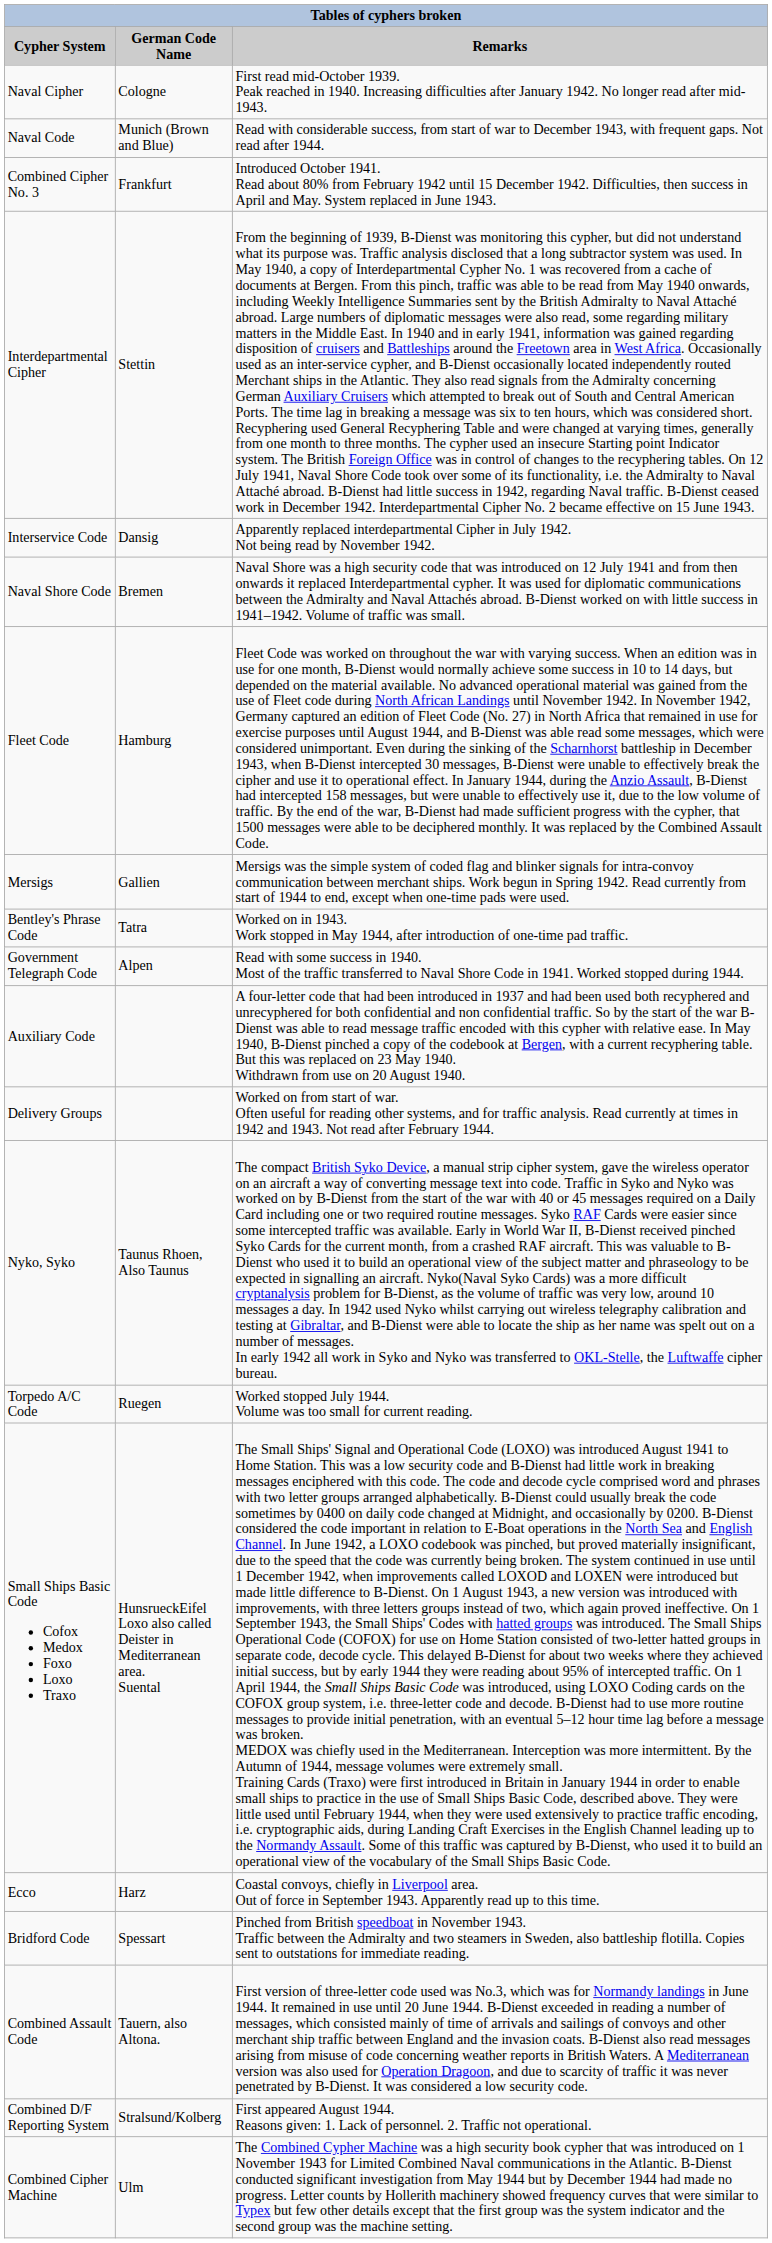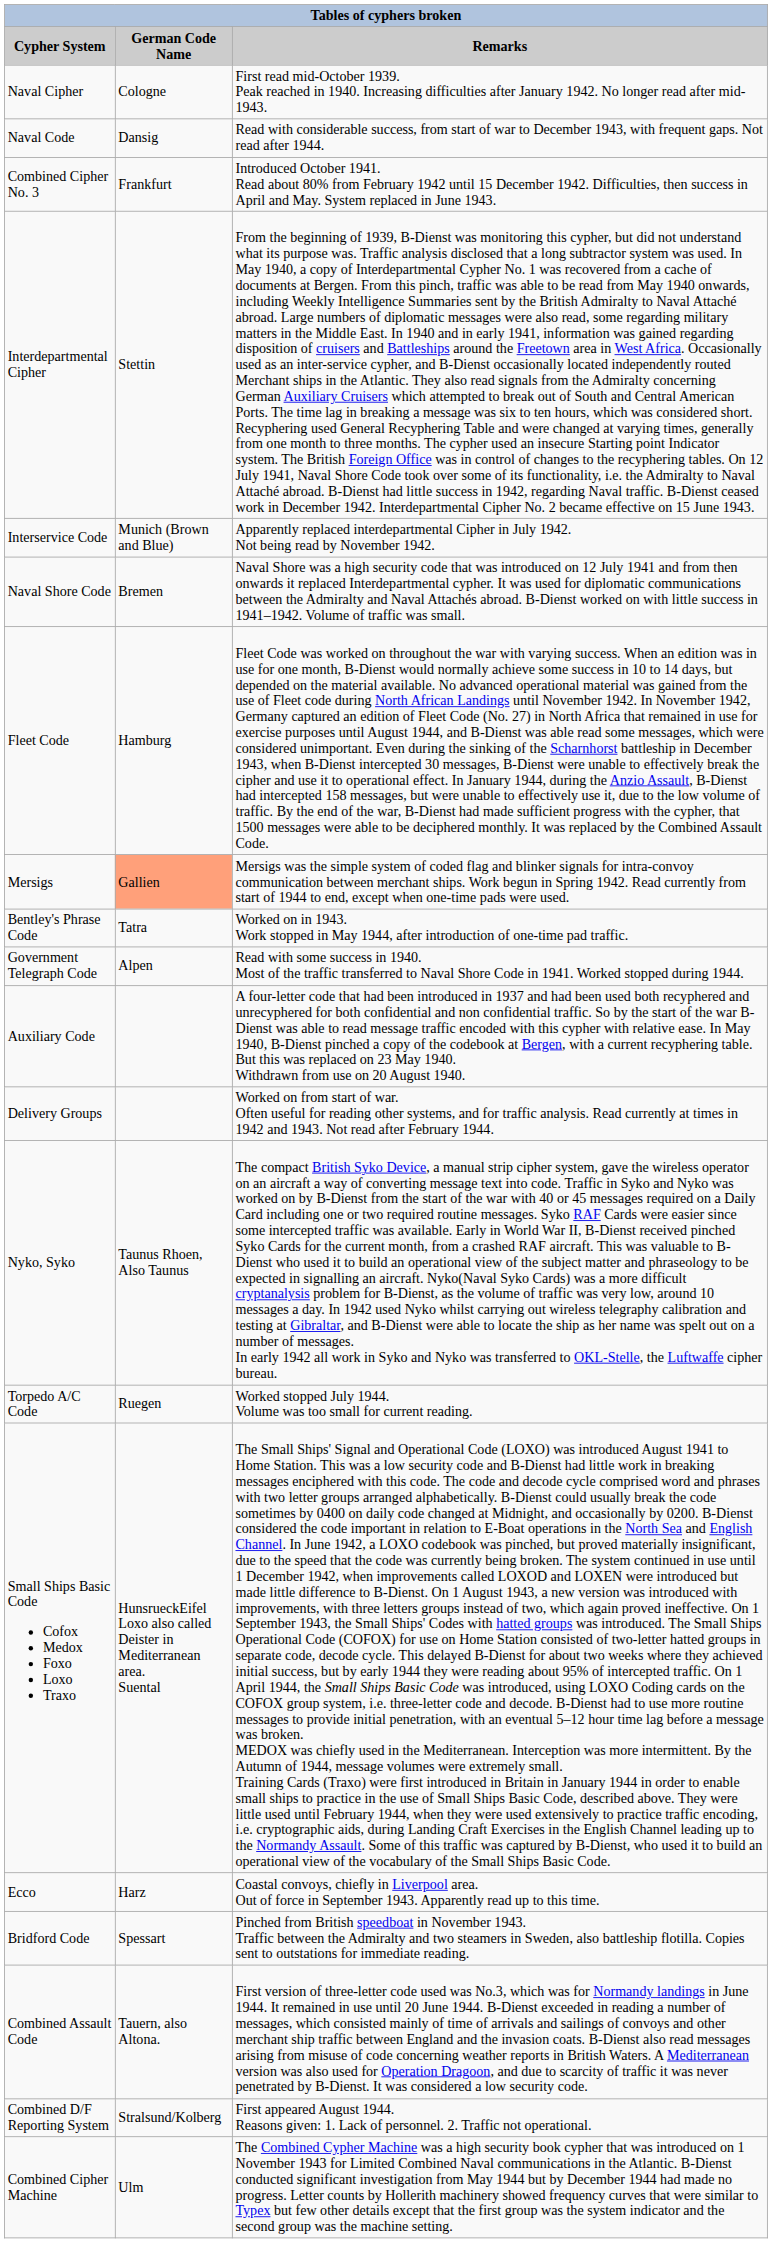(164, 138) Munich (Brown and Blue) -> (138, 138) Dansig
(138, 537) Dansig -> (164, 537) Munich (Brown and Blue)
(139, 881) no background -> (139, 881) lightsalmon background
